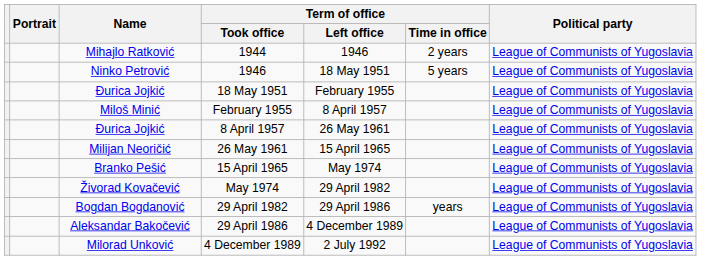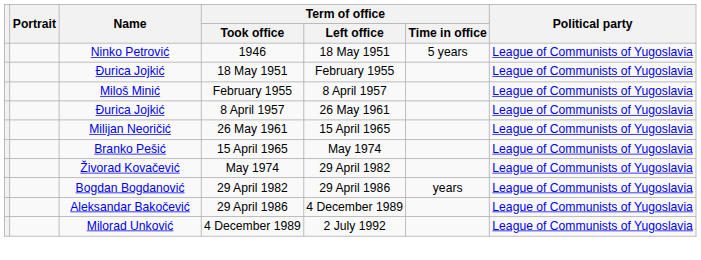- row: (252, 52)
